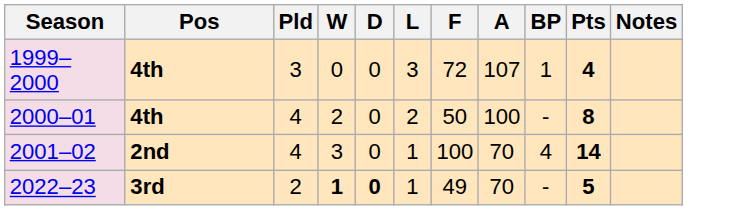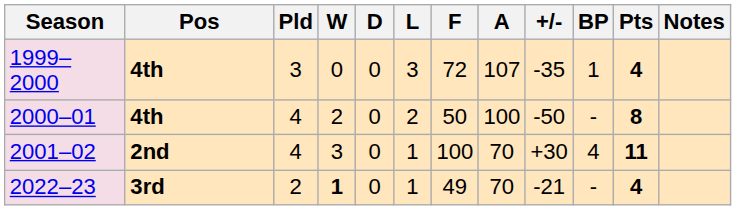+ column: (549, 22)
(588, 151) 14 -> (636, 151) 11
(375, 186) bold -> (375, 186) normal
(588, 186) 5 -> (636, 186) 4
